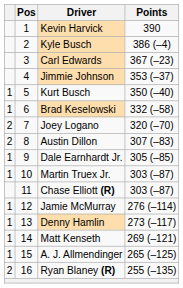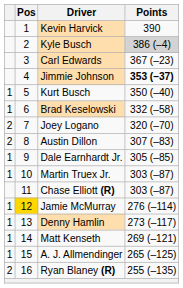(152, 45) no background -> (152, 45) lightgrey background
(152, 77) normal -> (152, 77) bold
(26, 206) no background -> (26, 206) gold background
